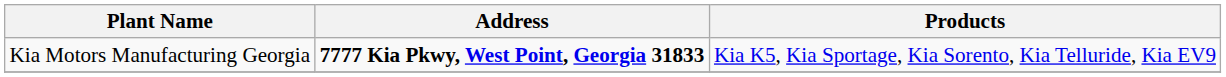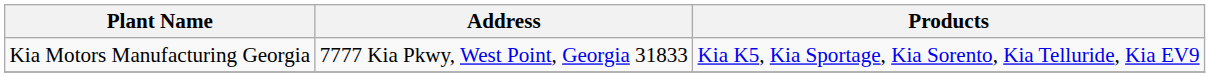(512, 54) bold -> (504, 54) normal
